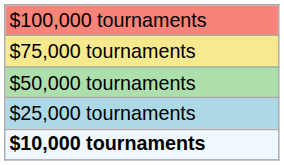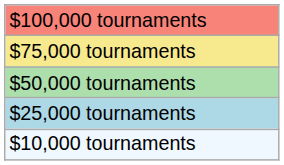(107, 144) bold -> (103, 144) normal
